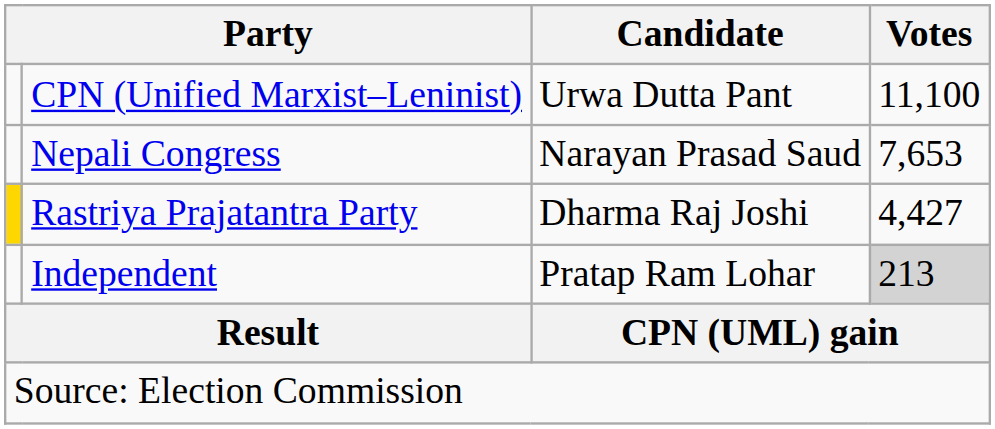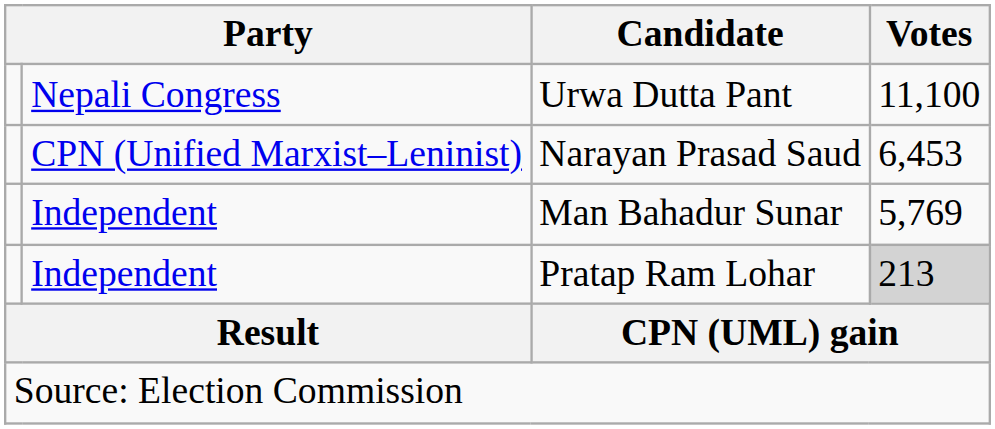(277, 93) CPN (Unified Marxist–Leninist) -> (156, 93) Nepali Congress
(156, 153) Nepali Congress -> (277, 153) CPN (Unified Marxist–Leninist)
(921, 153) 7,653 -> (921, 153) 6,453
+ row: (691, 213)
- row: (674, 213)
